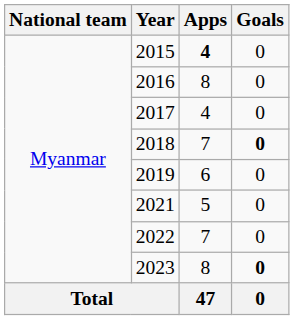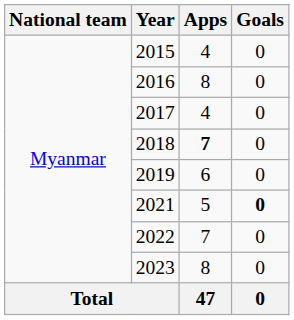(205, 50) bold -> (205, 50) normal
(205, 143) normal -> (205, 143) bold
(260, 143) bold -> (260, 143) normal
(260, 205) normal -> (260, 205) bold
(260, 267) bold -> (260, 267) normal
